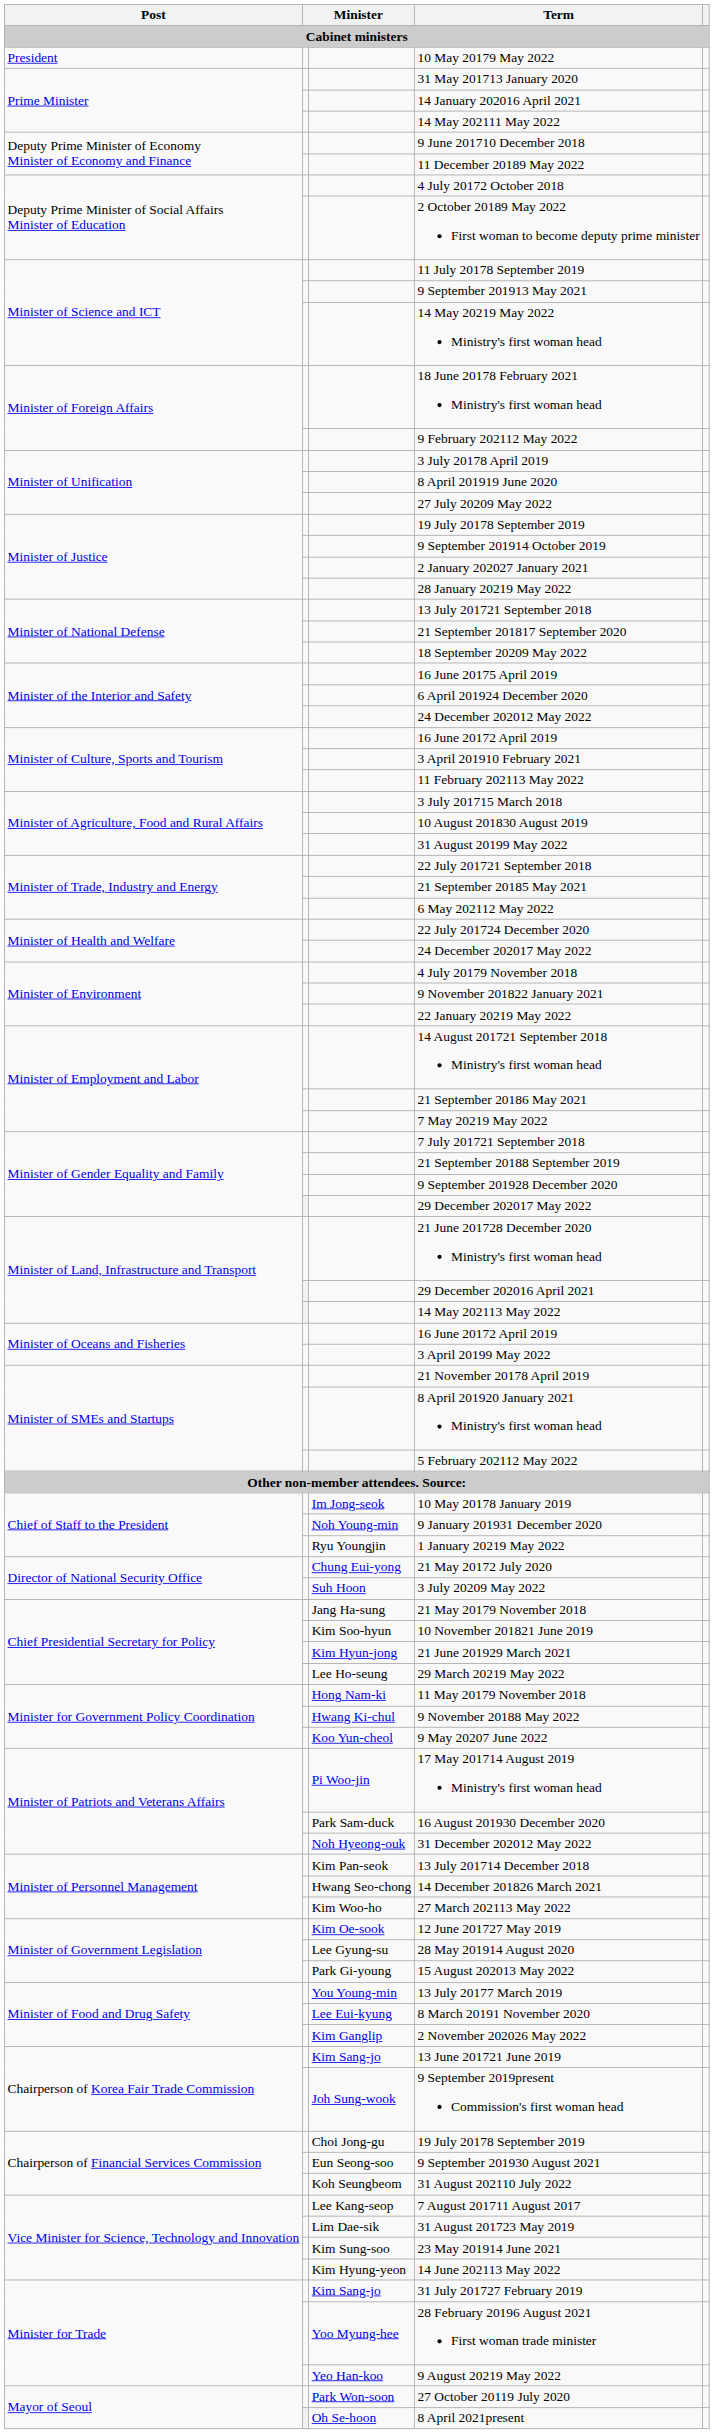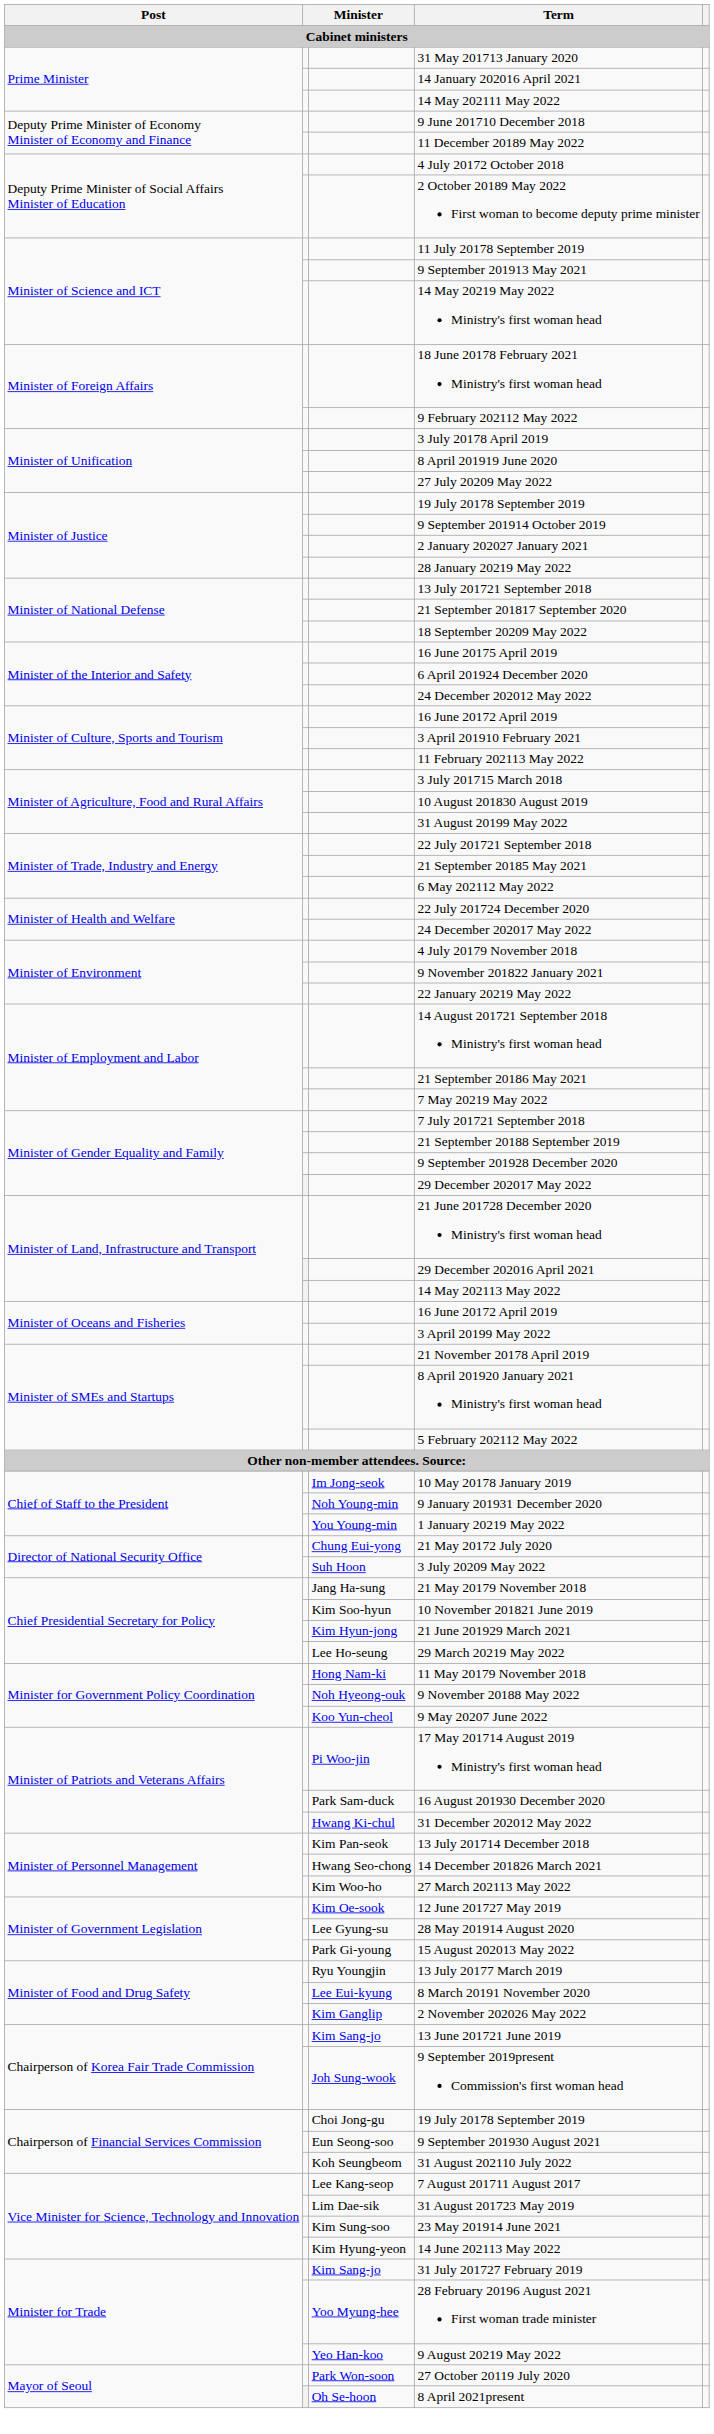- row: (33, 57)
(349, 1546) Ryu Youngjin -> (354, 1524) You Young-min
(353, 1716) Hwang Ki-chul -> (358, 1695) Noh Hyeong-ouk
(358, 1843) Noh Hyeong-ouk -> (353, 1822) Hwang Ki-chul
(354, 1993) You Young-min -> (349, 1971) Ryu Youngjin
